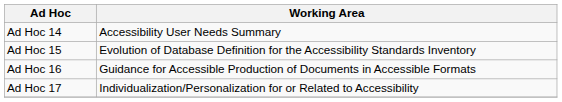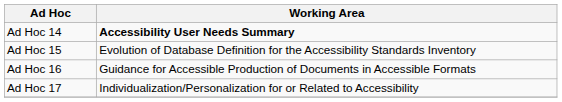(190, 32) normal -> (197, 32) bold
